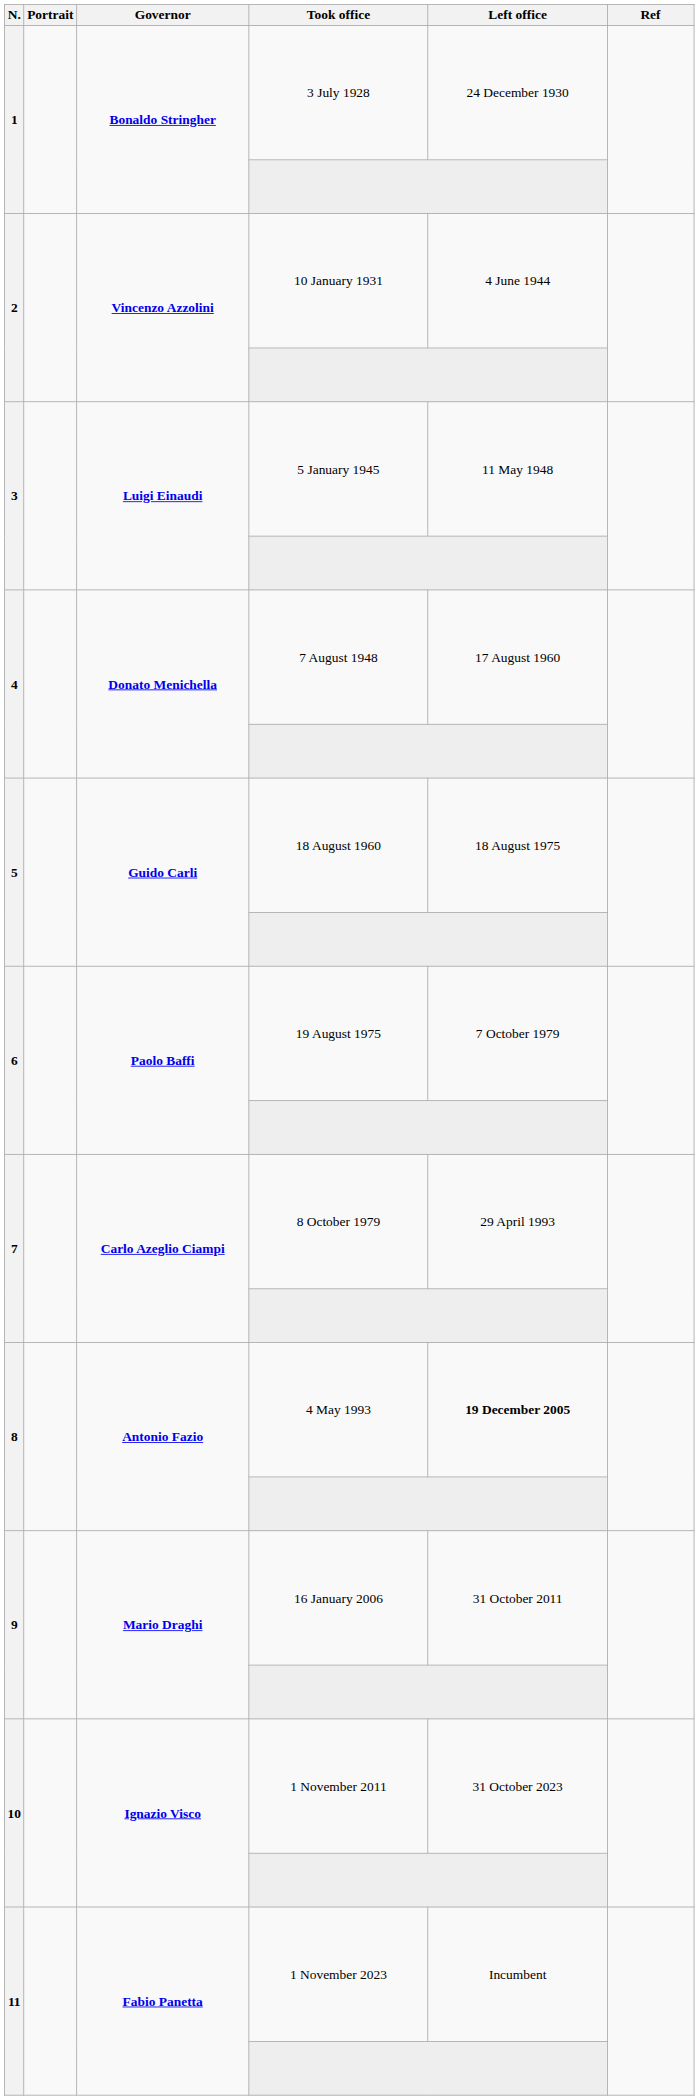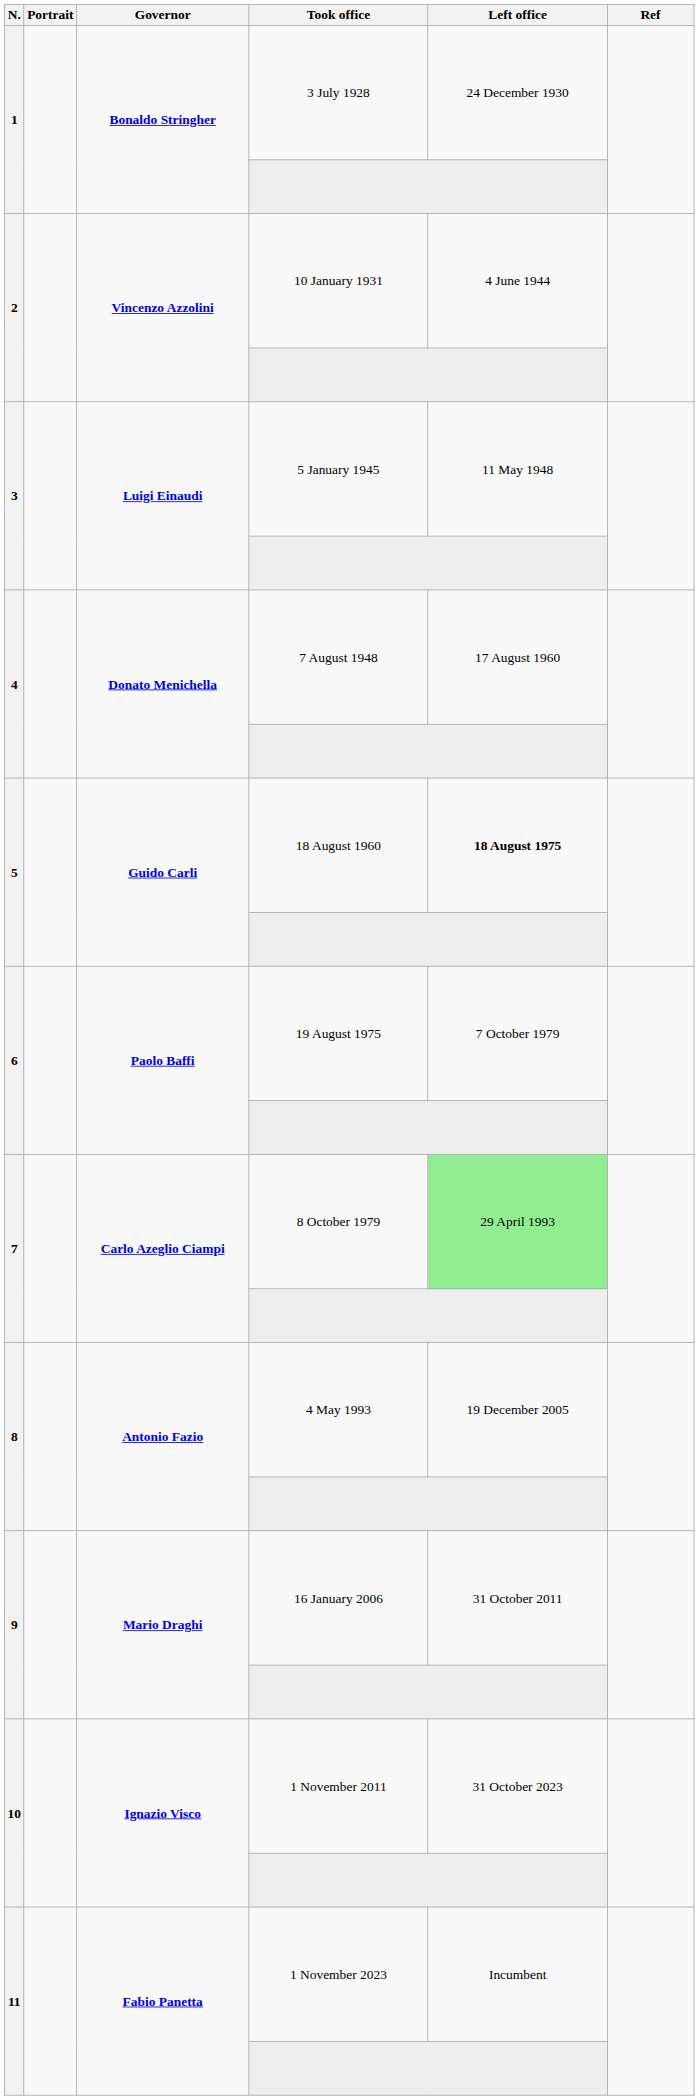(518, 845) normal -> (518, 845) bold
(518, 1221) no background -> (518, 1221) lightgreen background
(518, 1410) bold -> (518, 1410) normal
